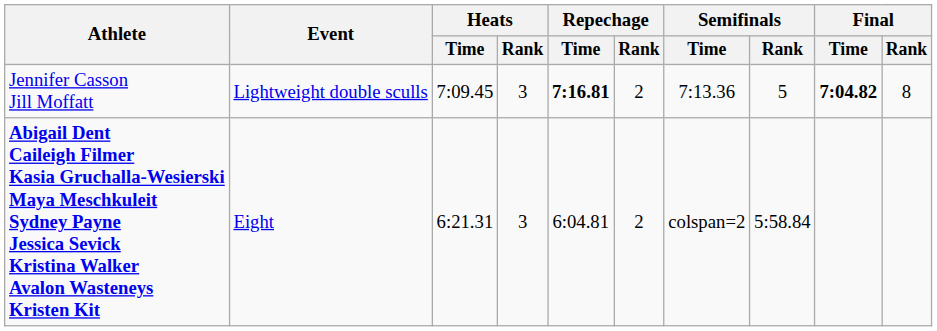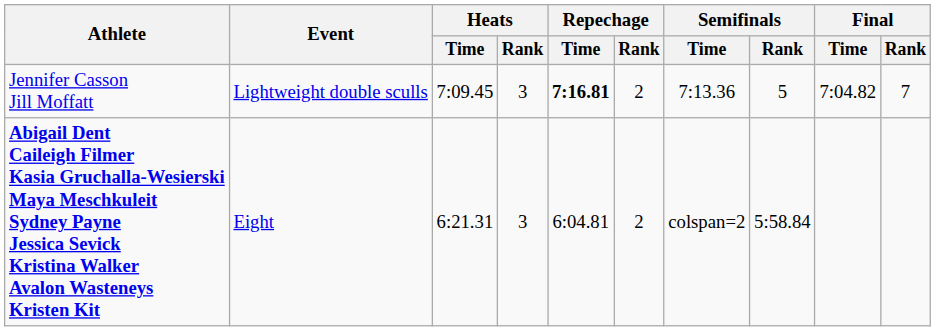(848, 91) bold -> (848, 91) normal
(907, 91) 8 -> (905, 91) 7
